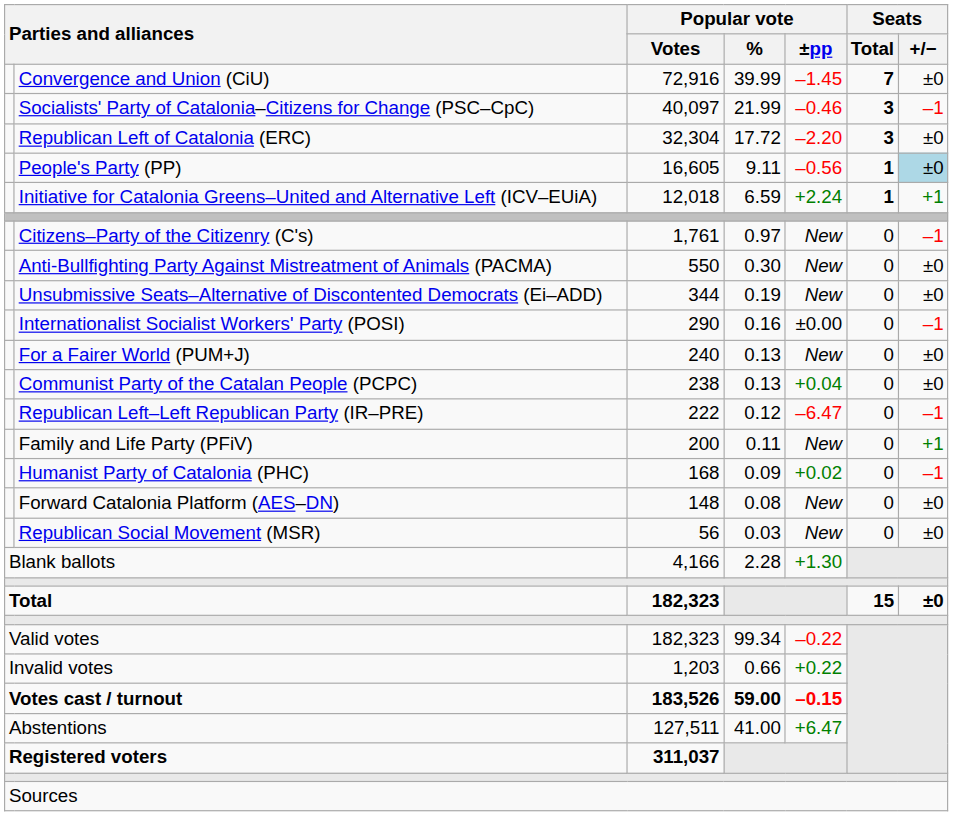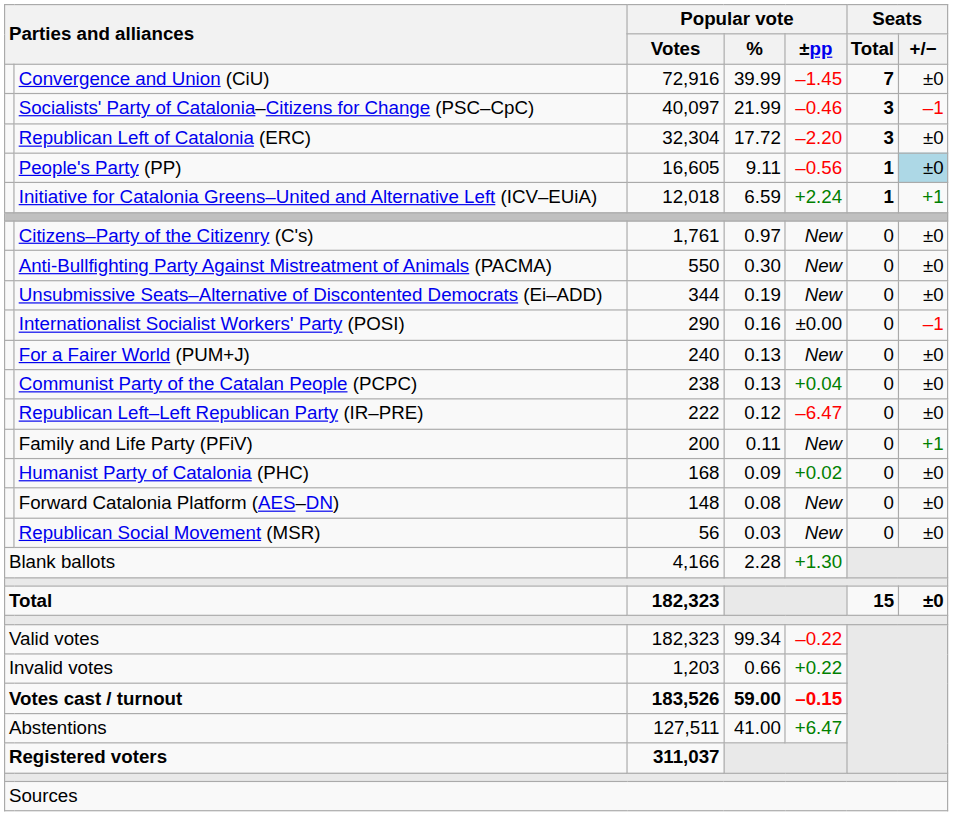(933, 235) –1 -> (933, 235) ±0
(933, 413) –1 -> (933, 413) ±0
(933, 473) –1 -> (933, 473) ±0
